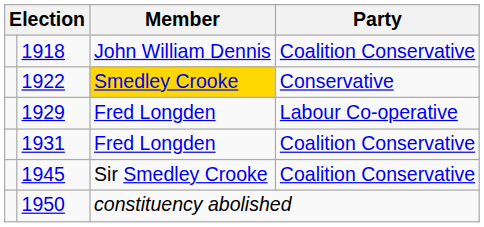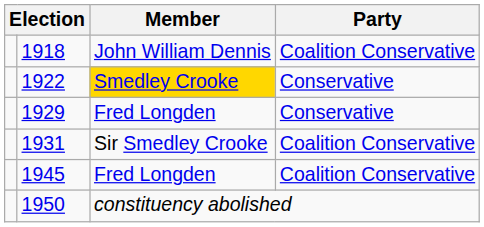(369, 112) Labour Co-operative -> (337, 112) Conservative
(155, 143) Fred Longden -> (181, 143) Sir Smedley Crooke
(181, 174) Sir Smedley Crooke -> (155, 174) Fred Longden
